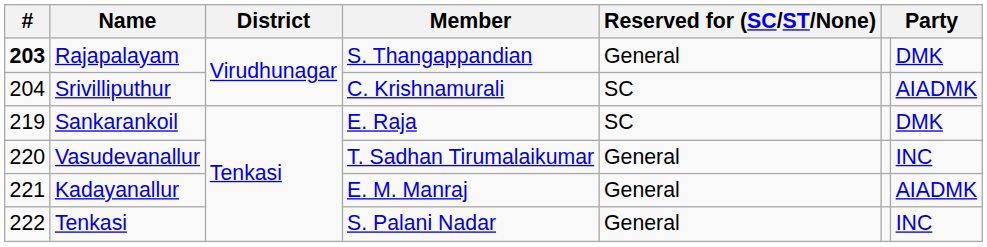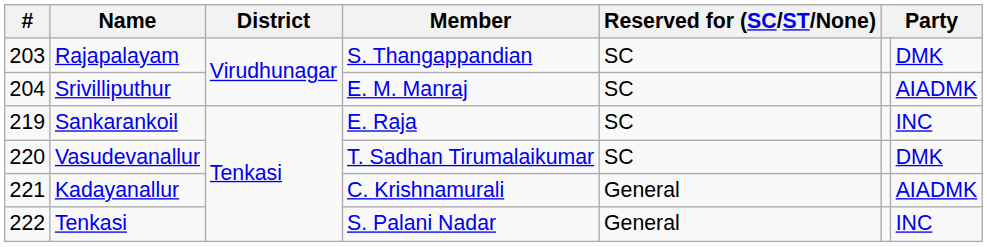(27, 55) bold -> (27, 55) normal
(642, 55) General -> (619, 55) SC
(426, 88) C. Krishnamurali -> (407, 88) E. M. Manraj
(919, 122) DMK -> (914, 122) INC
(642, 156) General -> (619, 156) SC
(914, 156) INC -> (919, 156) DMK
(407, 190) E. M. Manraj -> (426, 190) C. Krishnamurali
